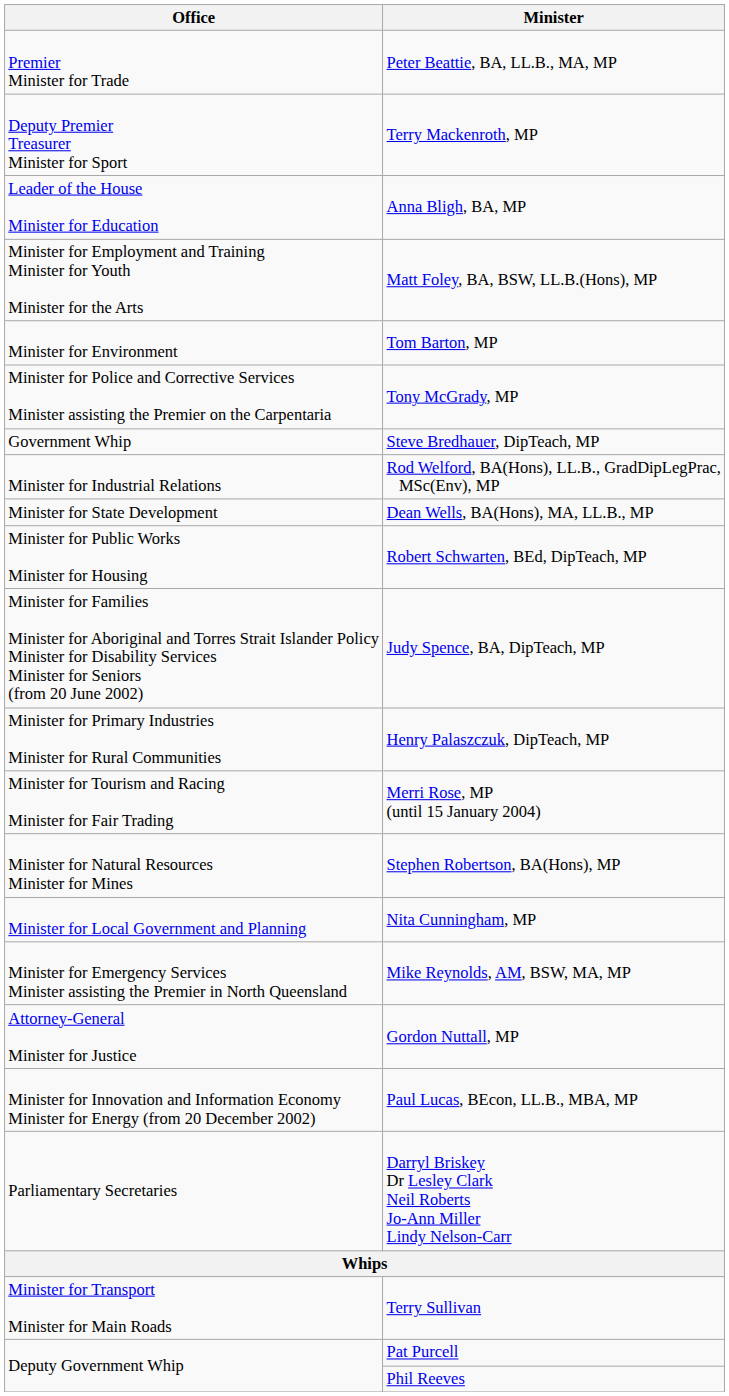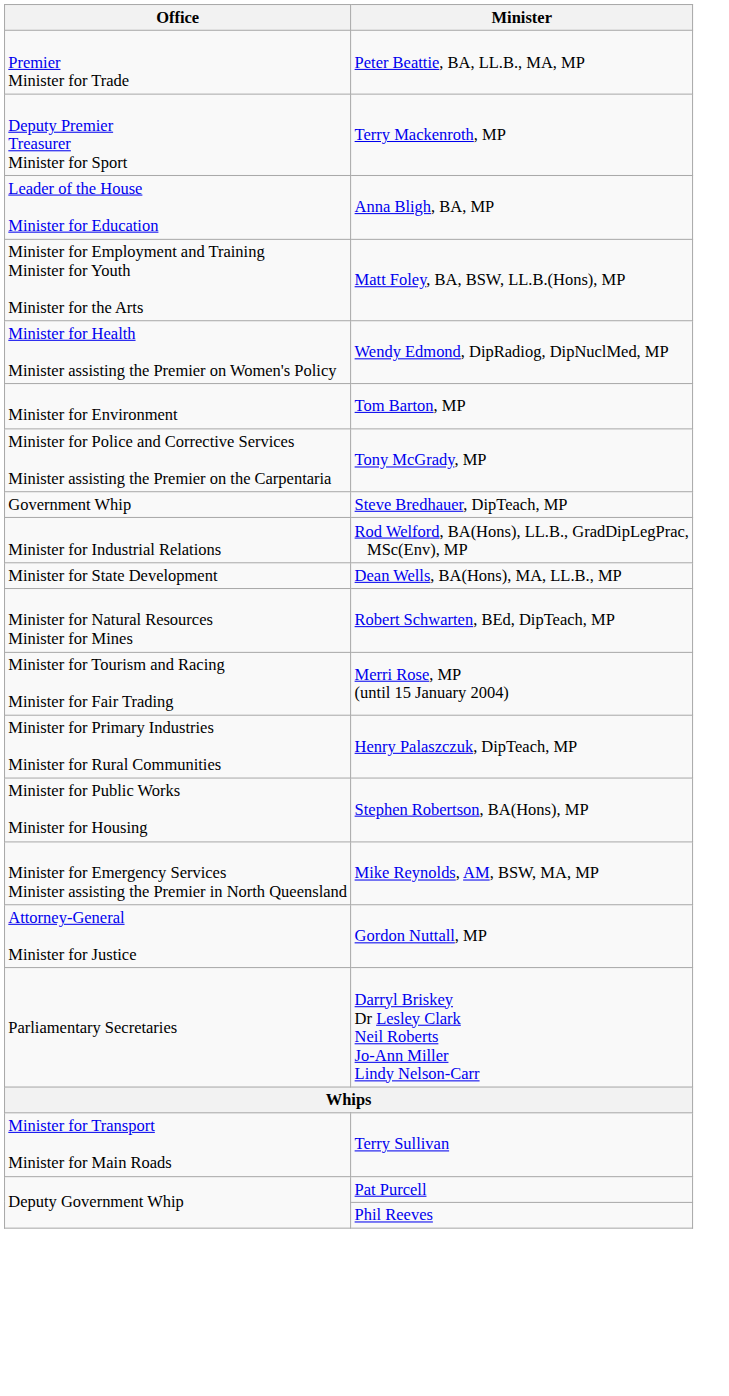+ row: (512, 352)
(94, 557) Minister for Public Works Minister for Housing -> (111, 629) Minister for Natural Resources Minister for Mines
- row: (496, 648)
rows swapped: (498, 739) <-> (464, 802)
(111, 874) Minister for Natural Resources Minister for Mines -> (94, 809) Minister for Public Works Minister for Housing
- row: (461, 919)
- row: (512, 1099)
